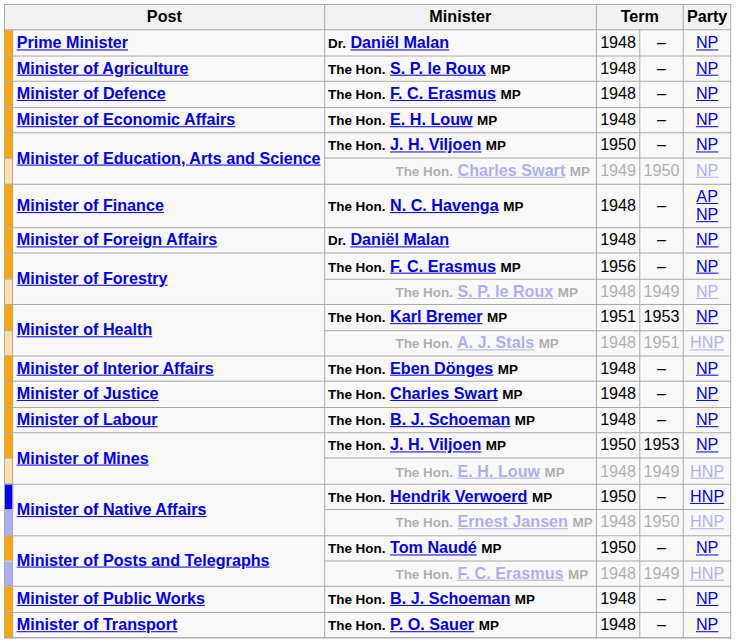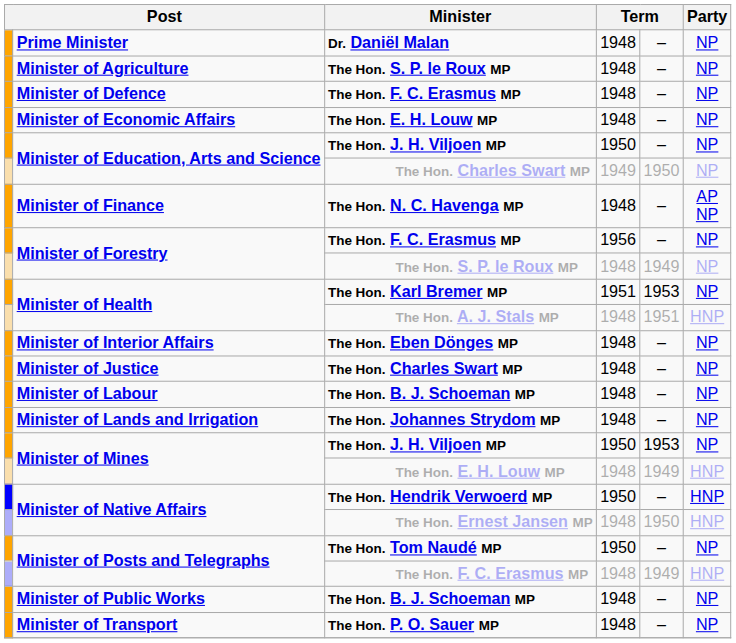- row: (117, 240)
+ row: (137, 419)
